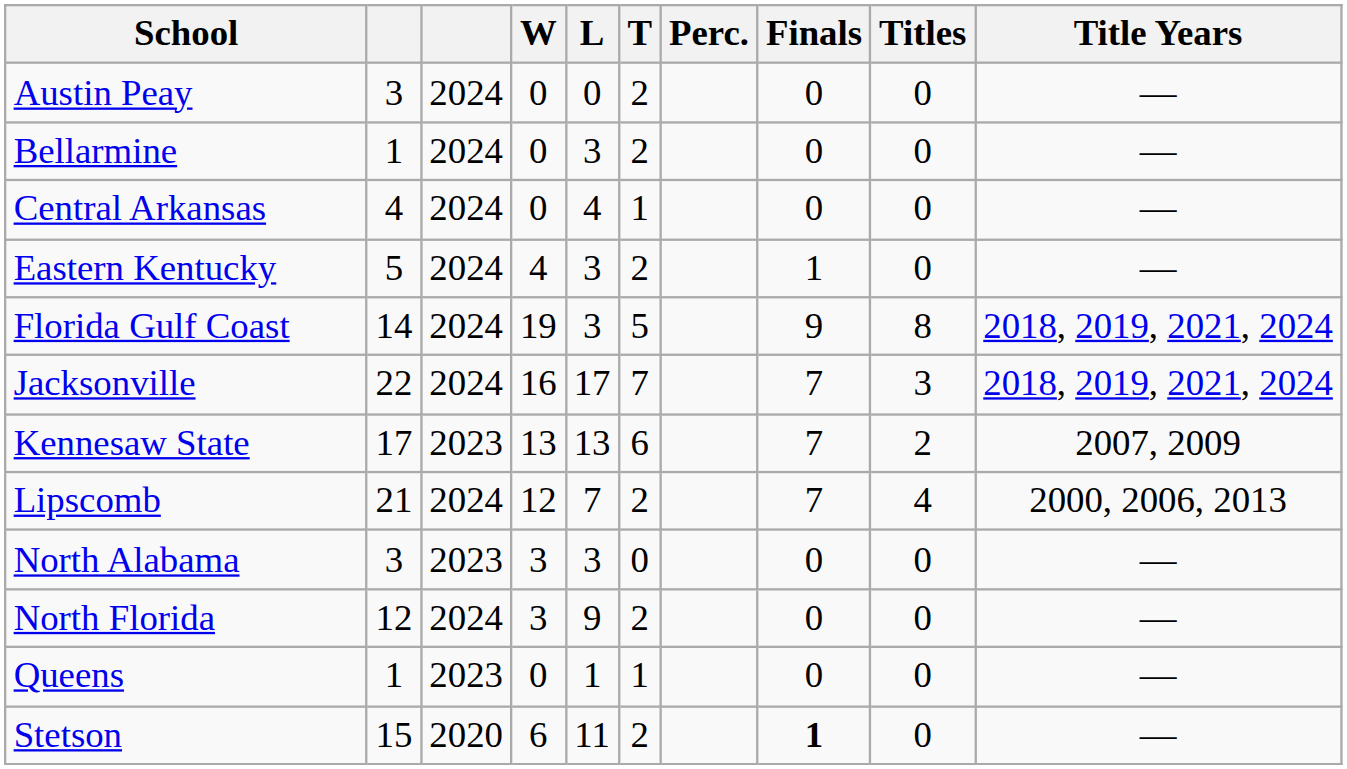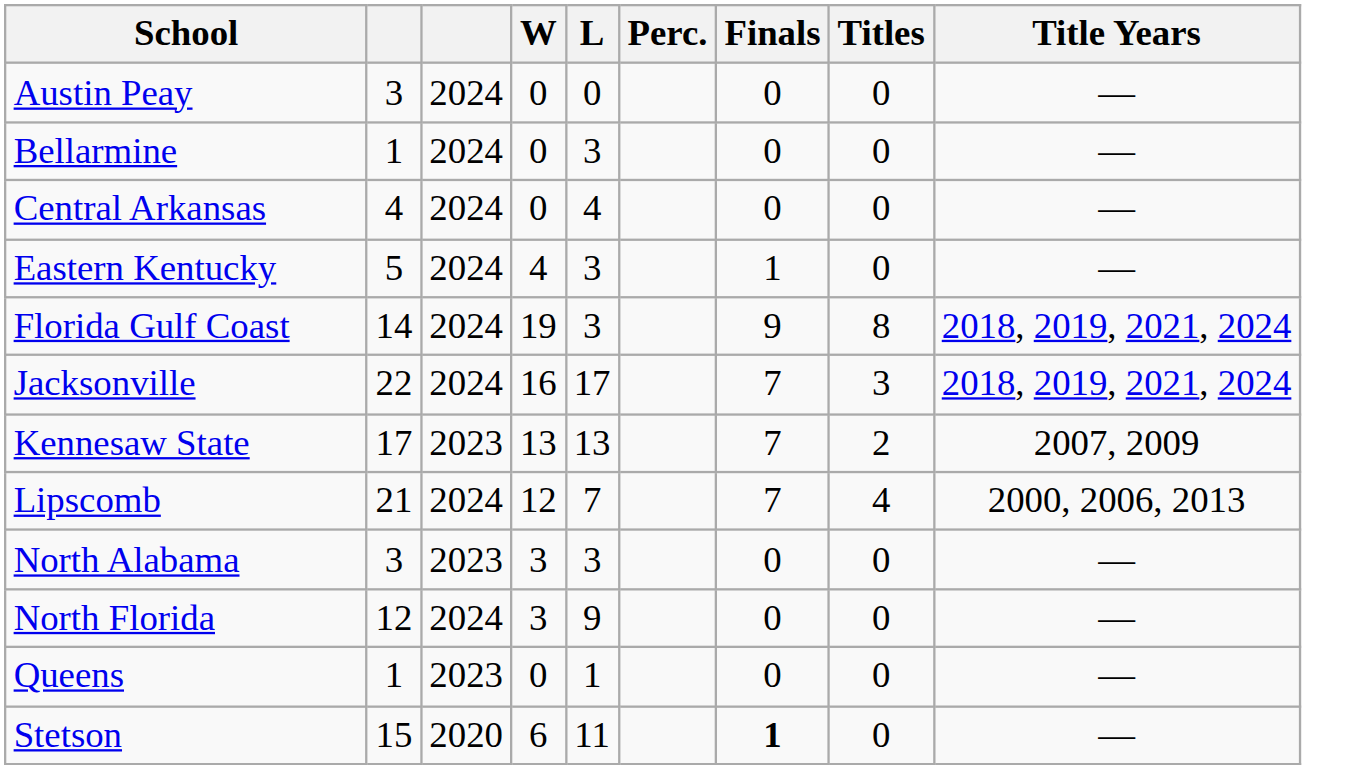- column: (640, 33)
